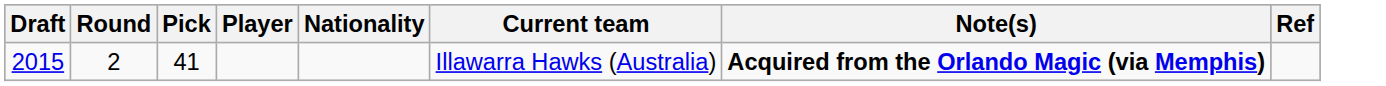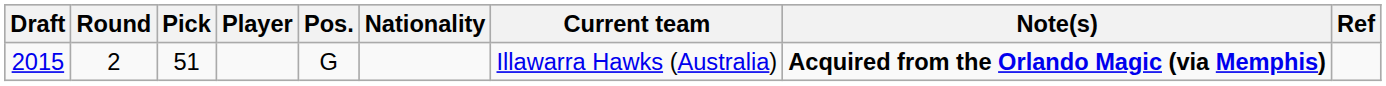+ column: (329, 24)
(187, 61) 41 -> (187, 61) 51
